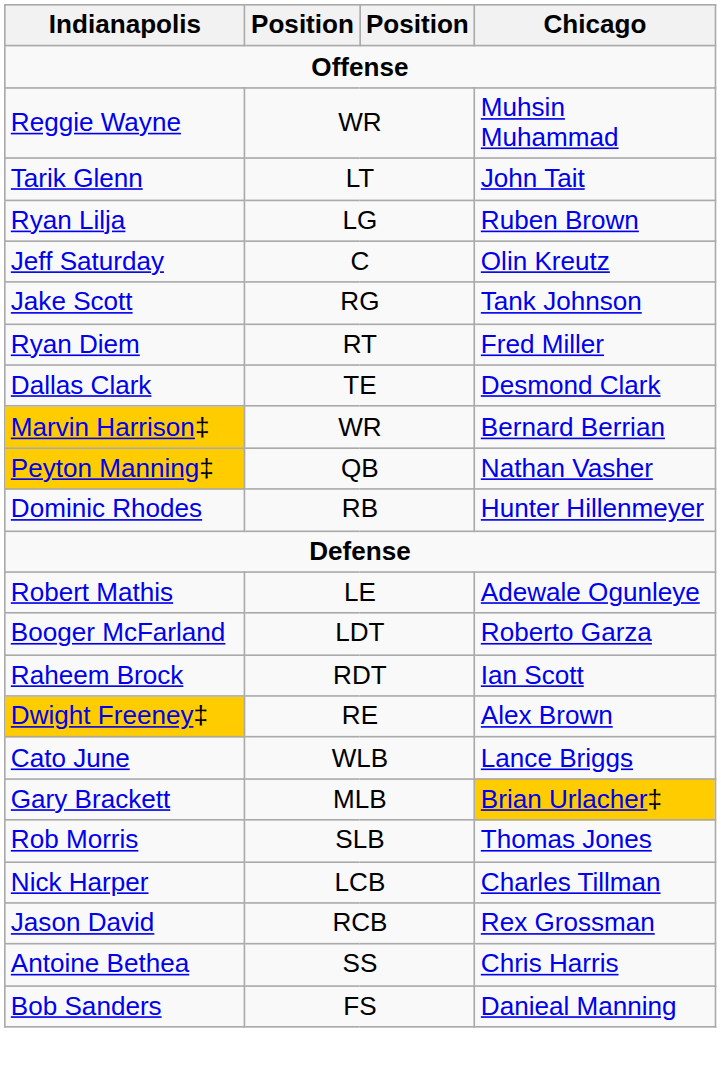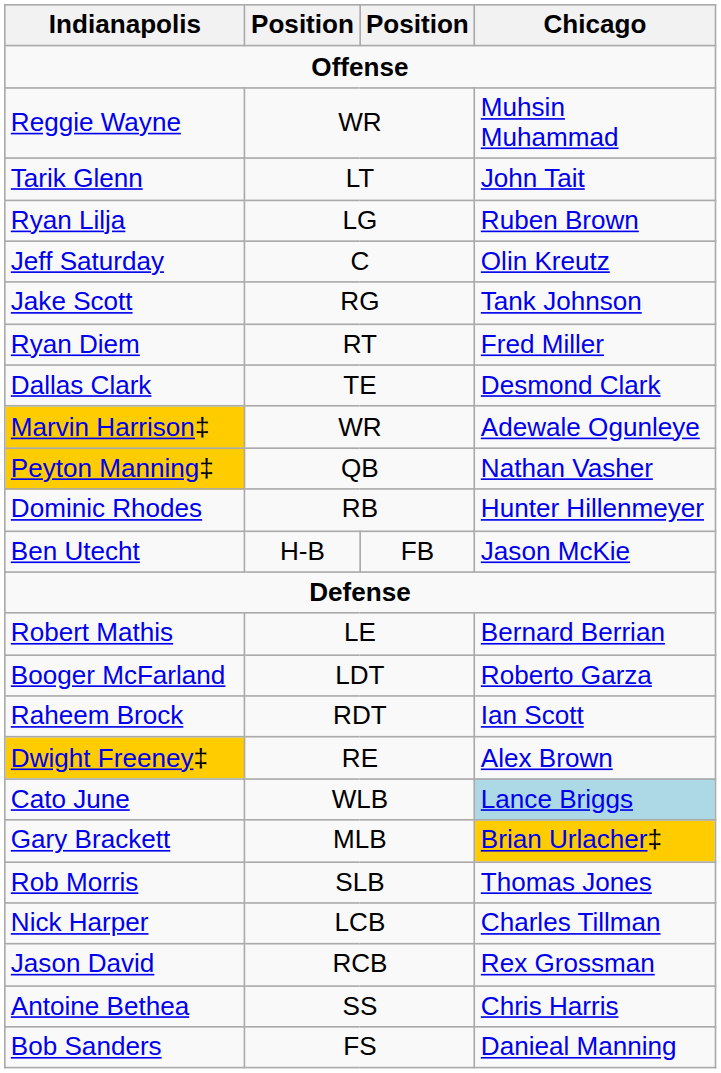(573, 426) Bernard Berrian -> (590, 426) Adewale Ogunleye
+ row: (75, 550)
(590, 592) Adewale Ogunleye -> (573, 633) Bernard Berrian
(557, 757) no background -> (557, 799) lightblue background
